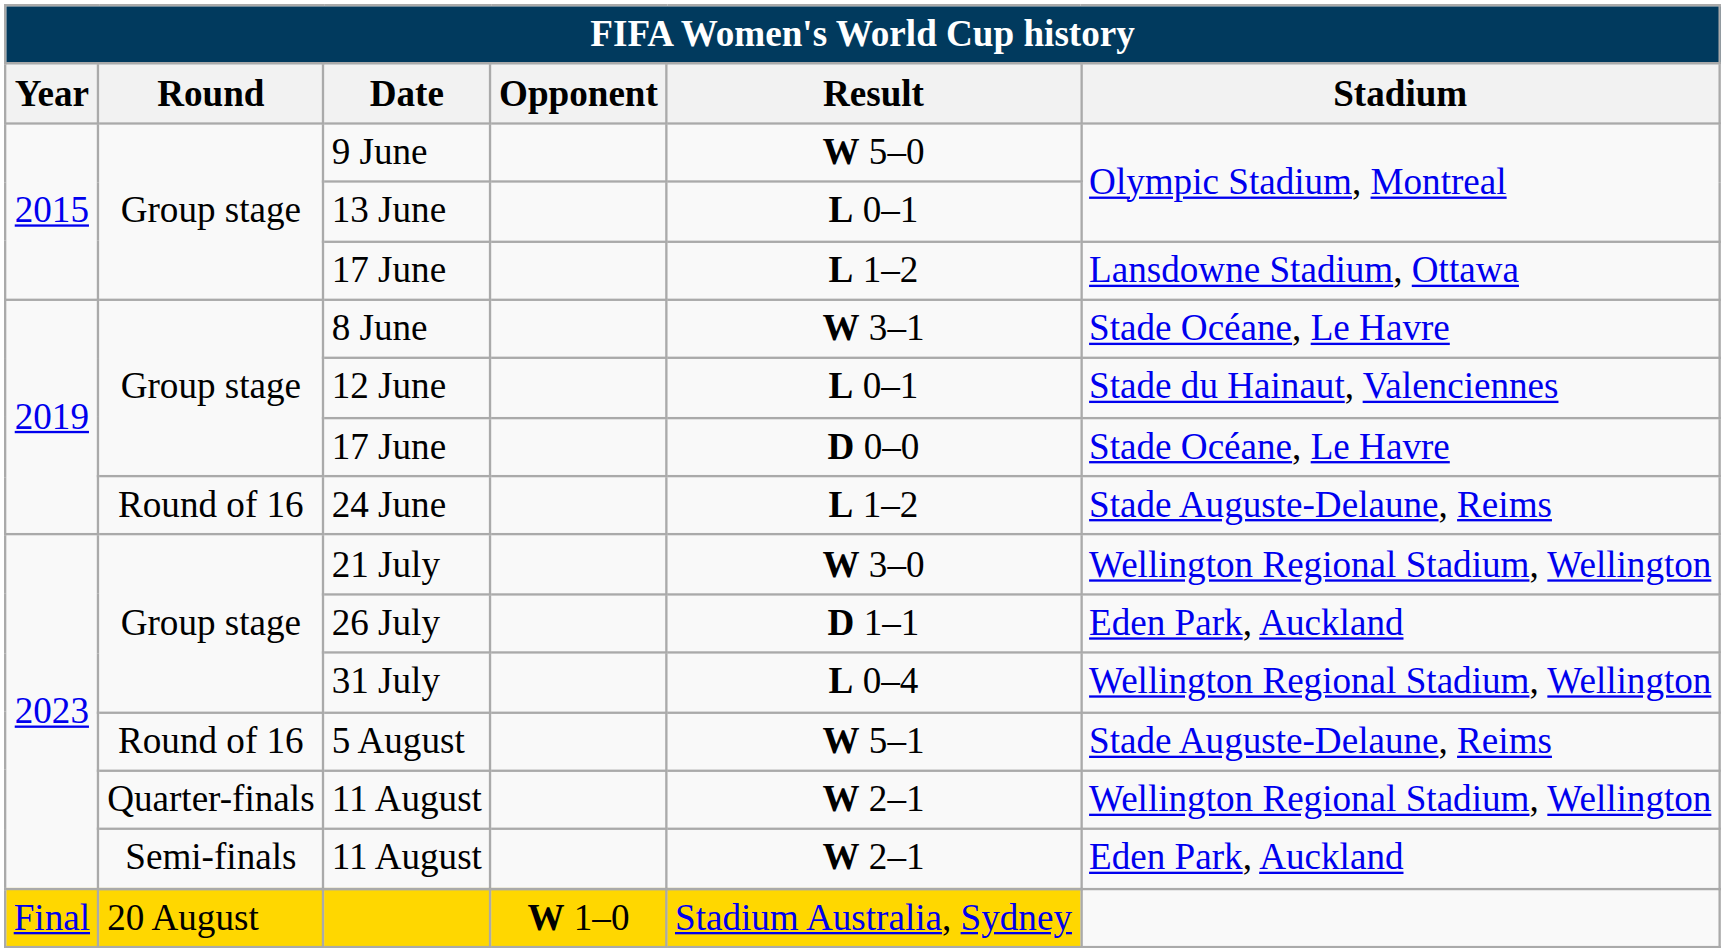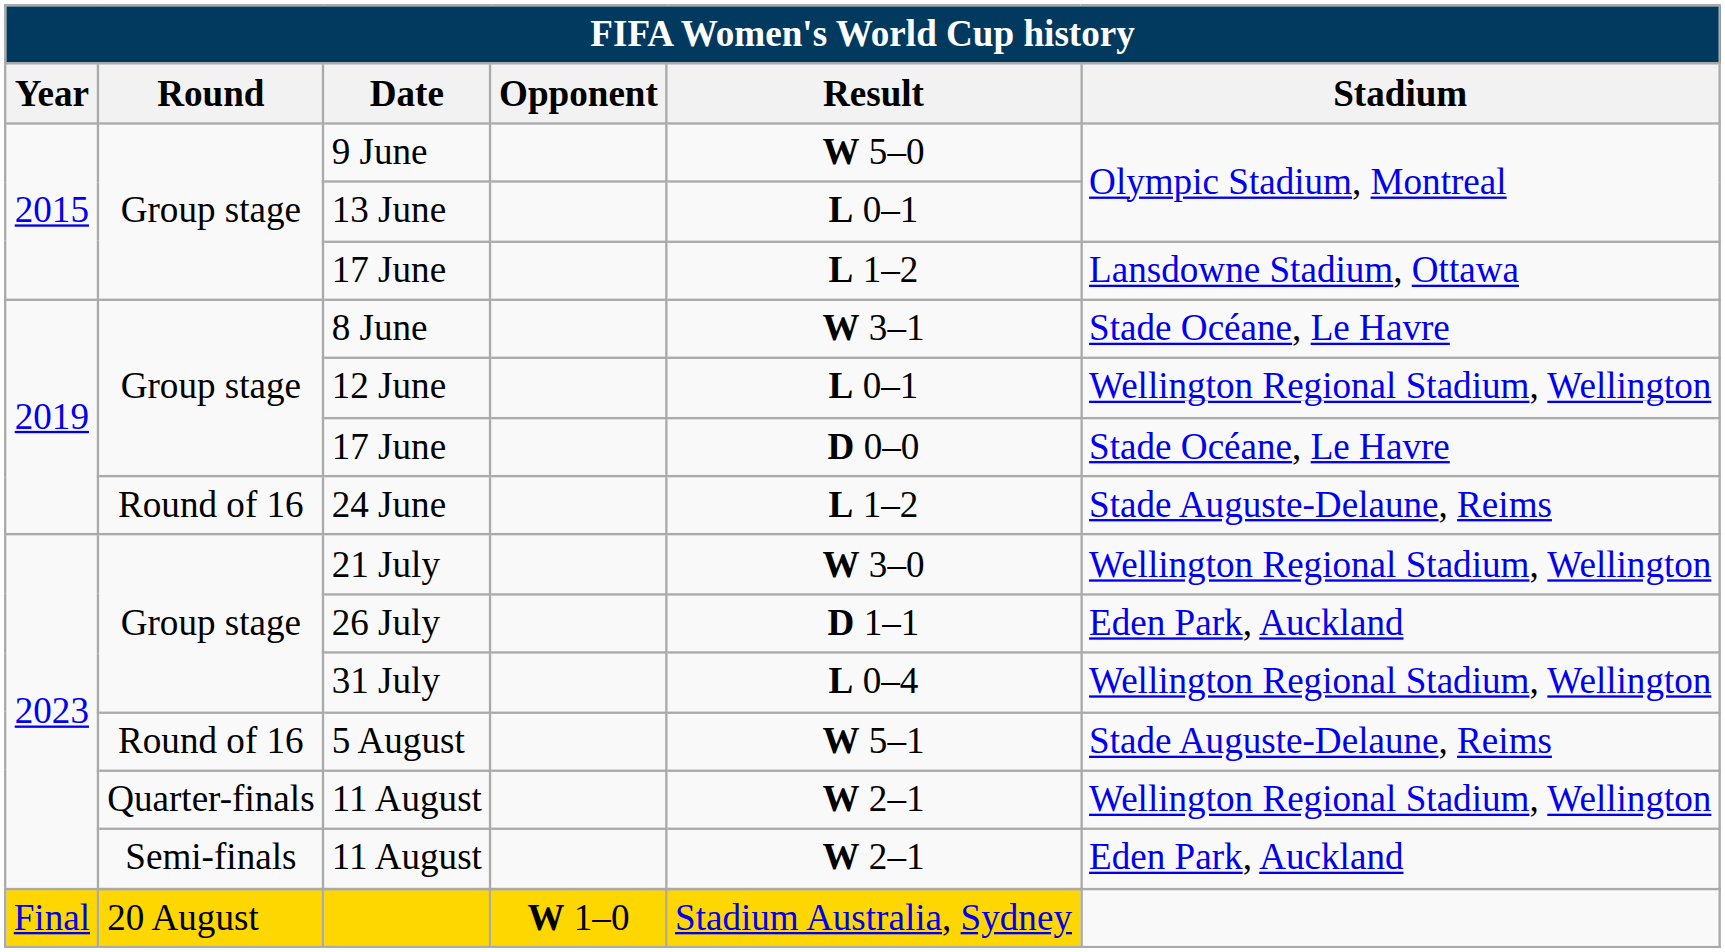(1324, 387) Stade du Hainaut, Valenciennes -> (1400, 387) Wellington Regional Stadium, Wellington
